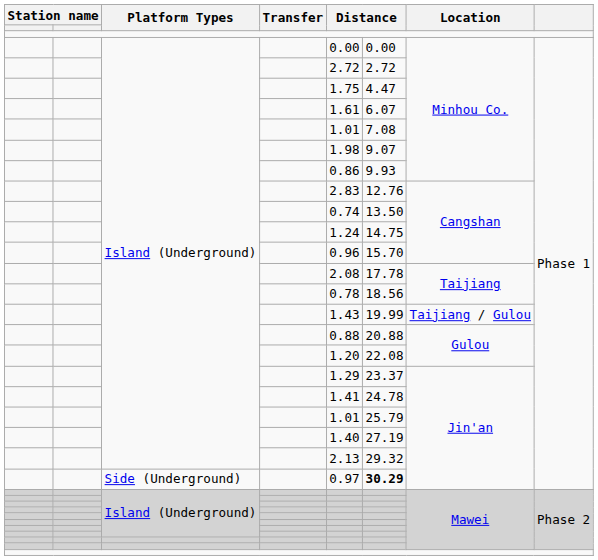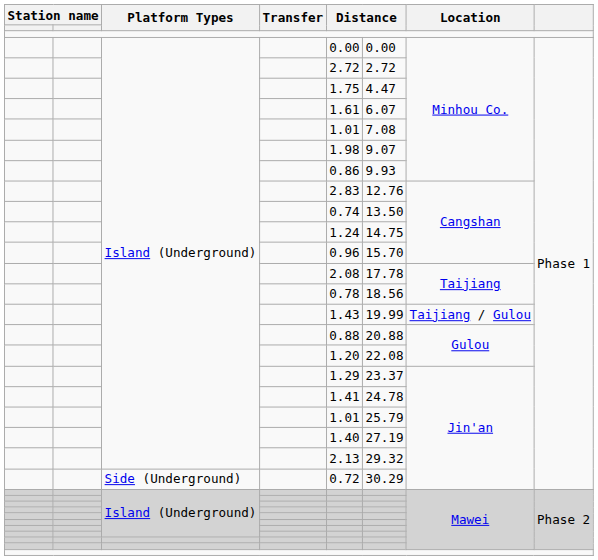(344, 479) 0.97 -> (344, 479) 0.72
(385, 479) bold -> (385, 479) normal
